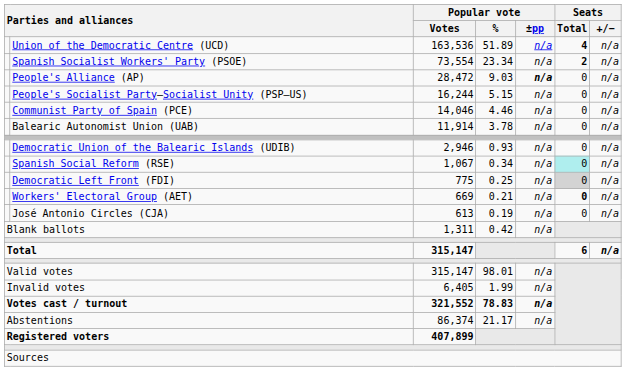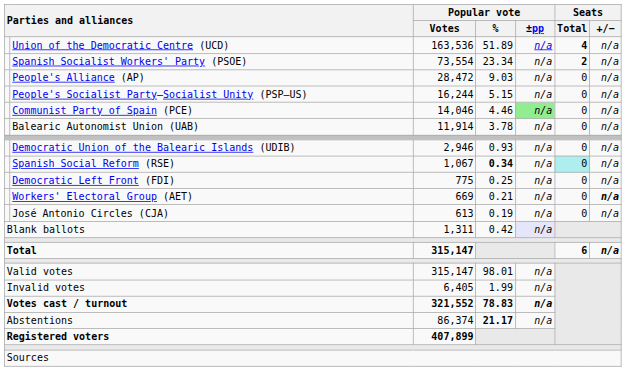(543, 78) bold -> (543, 78) normal
(543, 110) no background -> (543, 110) lightgreen background
(501, 164) normal -> (501, 164) bold
(584, 180) lightgrey background -> (584, 180) no background
(584, 197) bold -> (584, 197) normal
(610, 197) normal -> (610, 197) bold
(543, 229) no background -> (543, 229) lavender background
(498, 320) normal -> (498, 320) bold
